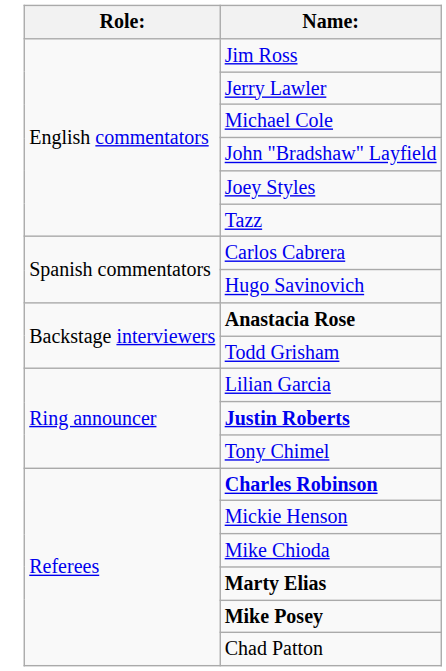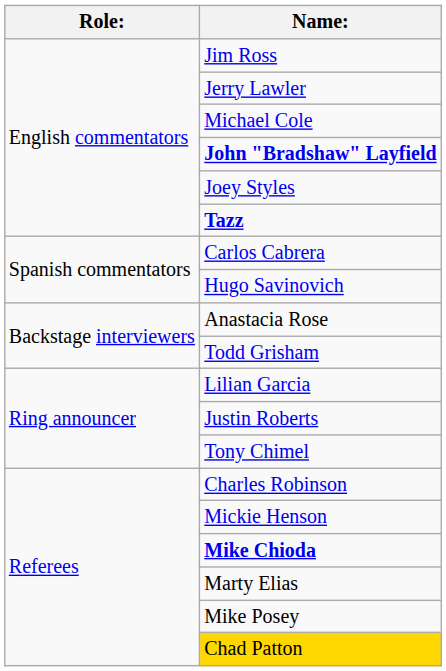(331, 154) normal -> (320, 154) bold
(243, 220) normal -> (224, 220) bold
(290, 319) bold -> (266, 319) normal
(287, 418) bold -> (261, 418) normal
(301, 484) bold -> (276, 484) normal
(277, 550) normal -> (260, 550) bold
(276, 583) bold -> (251, 583) normal
(274, 616) bold -> (252, 616) normal
(274, 649) no background -> (253, 649) gold background
